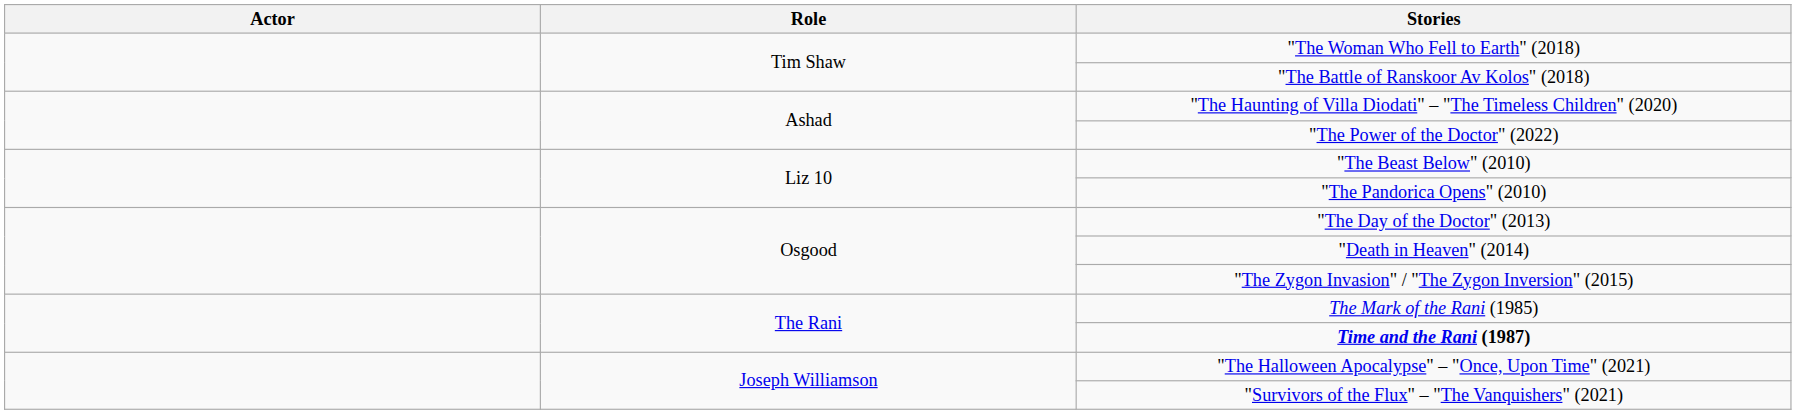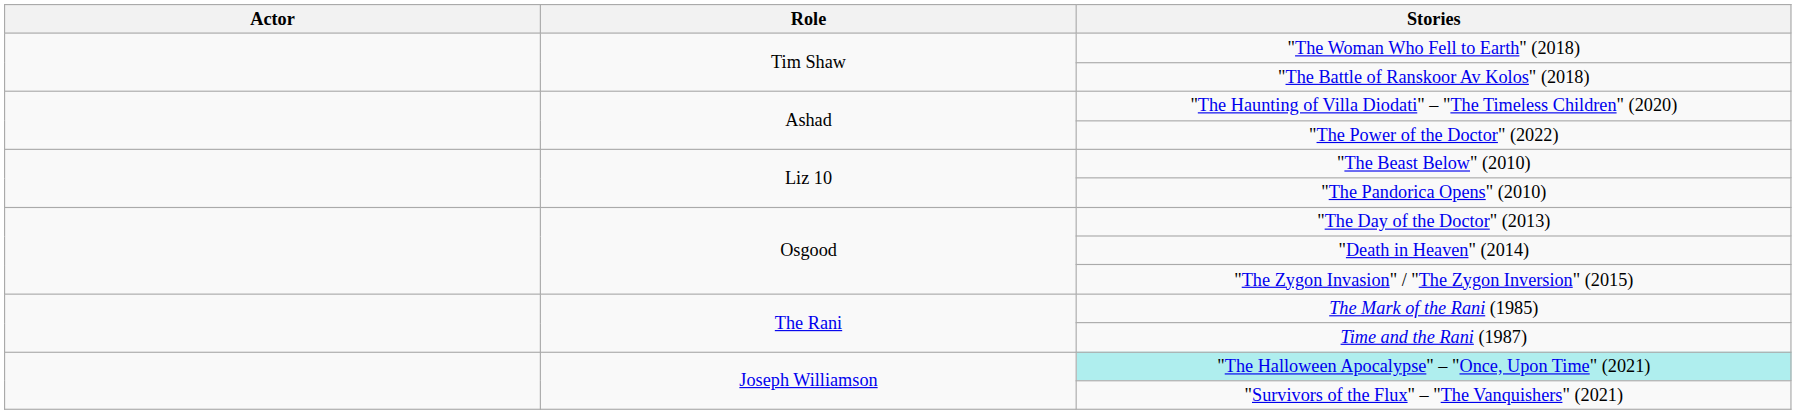(1434, 337) bold -> (1434, 337) normal
(1434, 366) no background -> (1434, 366) paleturquoise background
